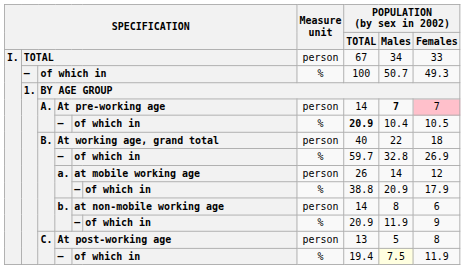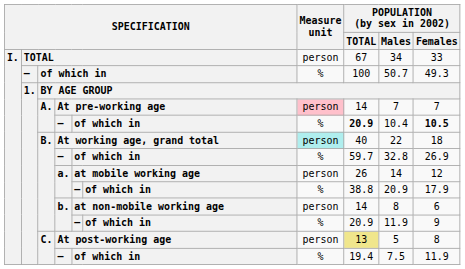(320, 107) no background -> (320, 107) pink background
(396, 107) bold -> (396, 107) normal
(437, 107) pink background -> (437, 107) no background
(437, 124) normal -> (437, 124) bold
(320, 140) no background -> (320, 140) paleturquoise background
(361, 240) no background -> (361, 240) khaki background
(396, 256) lightyellow background -> (396, 256) no background
